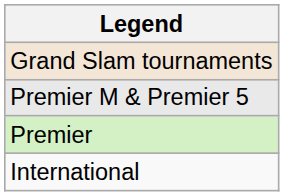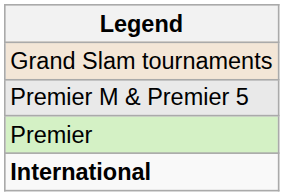(75, 172) normal -> (81, 172) bold
